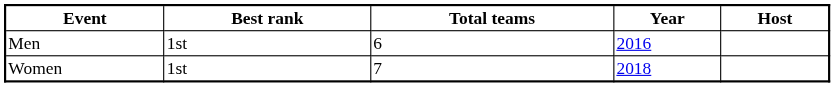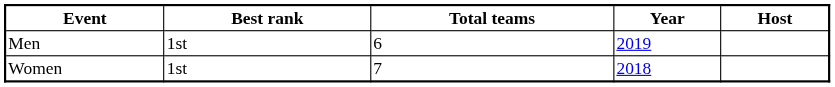(634, 43) 2016 -> (634, 43) 2019
